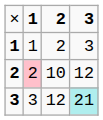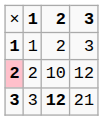(15, 74) no background -> (15, 74) pink background
(33, 74) pink background -> (33, 74) no background
(56, 101) normal -> (56, 101) bold
(84, 101) paleturquoise background -> (84, 101) no background
